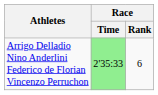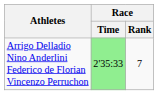(140, 64) 6 -> (140, 64) 7
